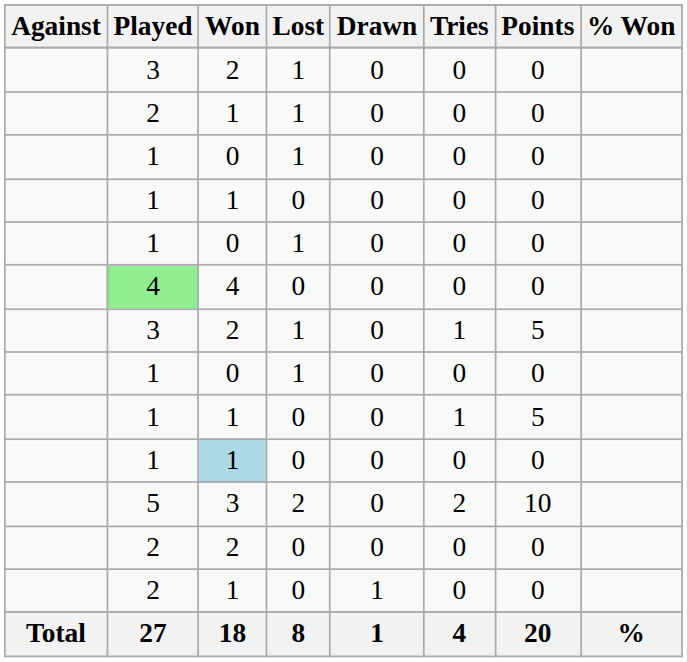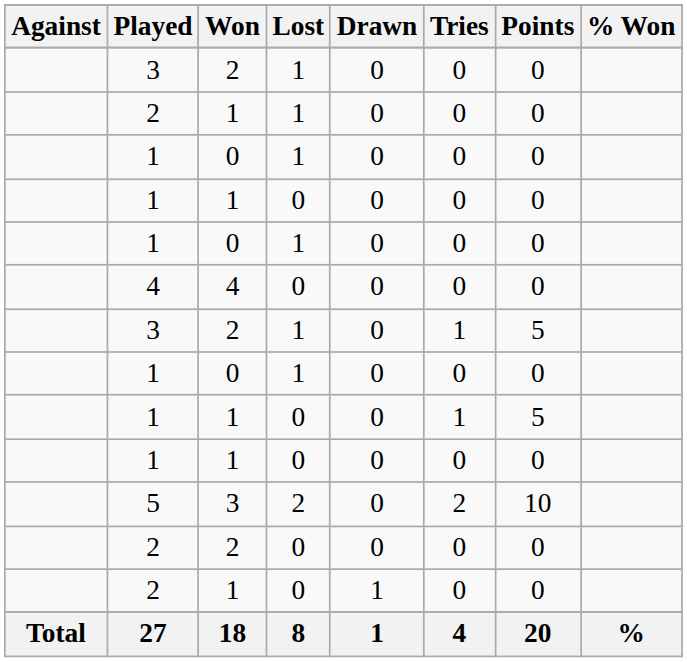(153, 286) lightgreen background -> (153, 286) no background
(232, 460) lightblue background -> (232, 460) no background
